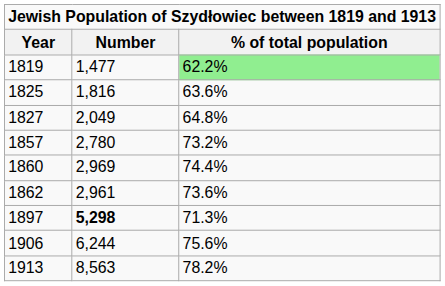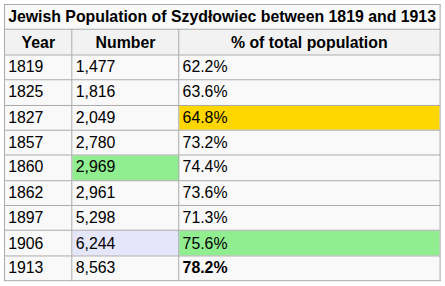(205, 67) lightgreen background -> (205, 67) no background
(205, 117) no background -> (205, 117) gold background
(96, 167) no background -> (96, 167) lightgreen background
(96, 218) bold -> (96, 218) normal
(96, 243) no background -> (96, 243) lavender background
(205, 243) no background -> (205, 243) lightgreen background
(205, 268) normal -> (205, 268) bold
